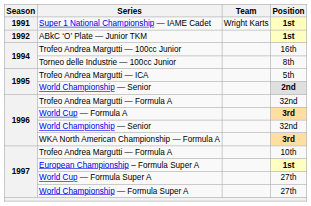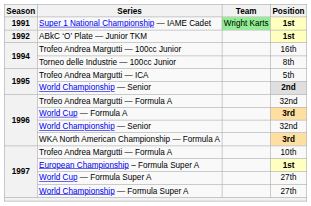(246, 23) no background -> (246, 23) lightgreen background
